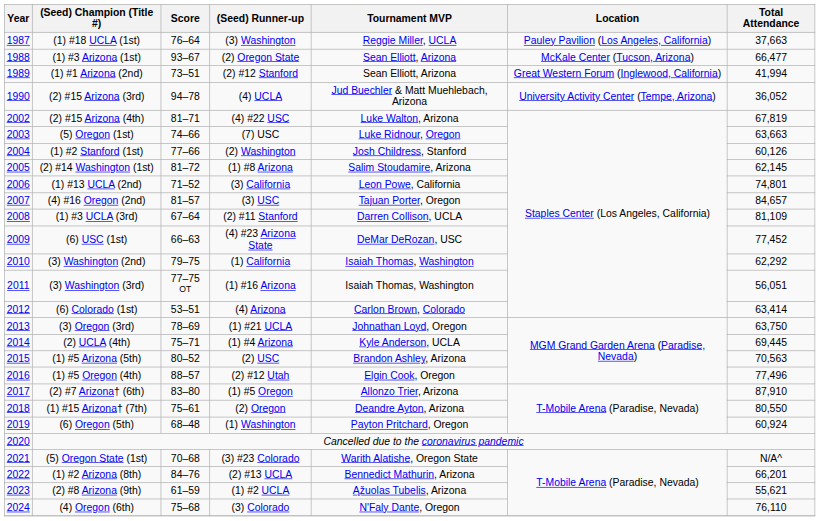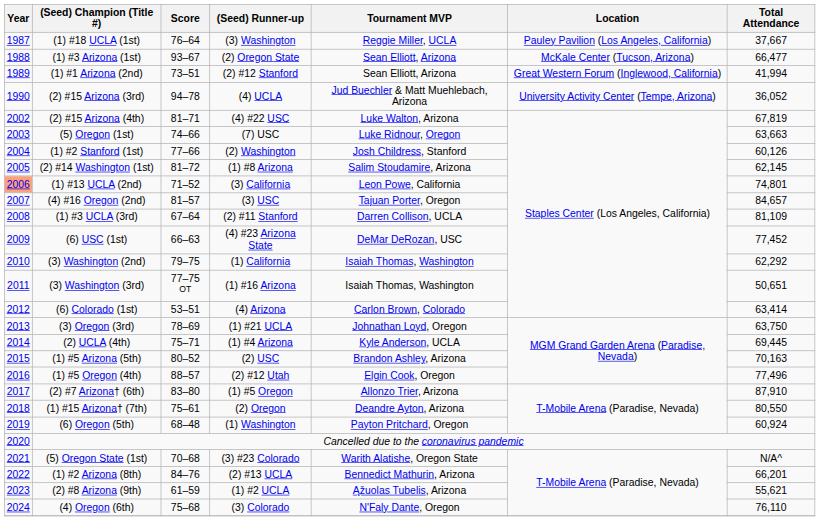(771, 40) 37,663 -> (771, 40) 37,667
(18, 184) no background -> (18, 184) lightsalmon background
(771, 286) 56,051 -> (771, 286) 50,651
(771, 359) 70,563 -> (771, 359) 70,163
